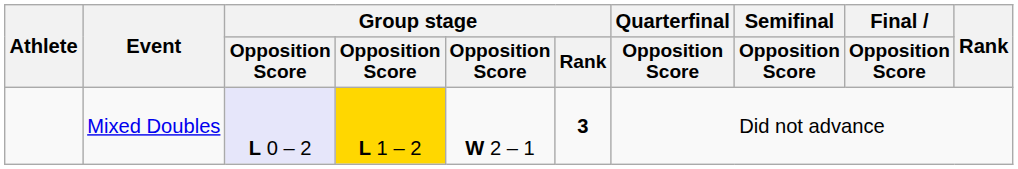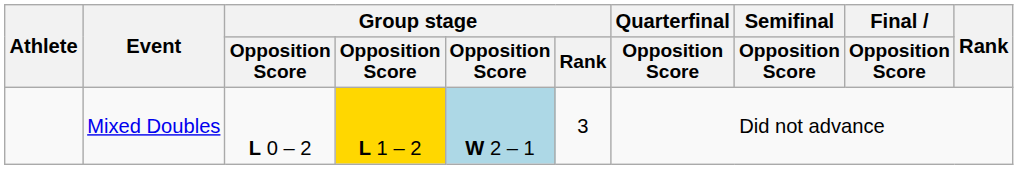(280, 149) lavender background -> (280, 149) no background
(500, 149) no background -> (500, 149) lightblue background
(583, 126) bold -> (583, 126) normal
